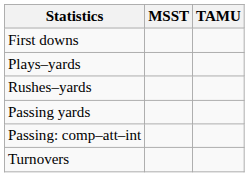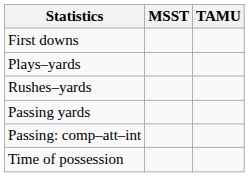- row: (39, 159)
+ row: (66, 159)
